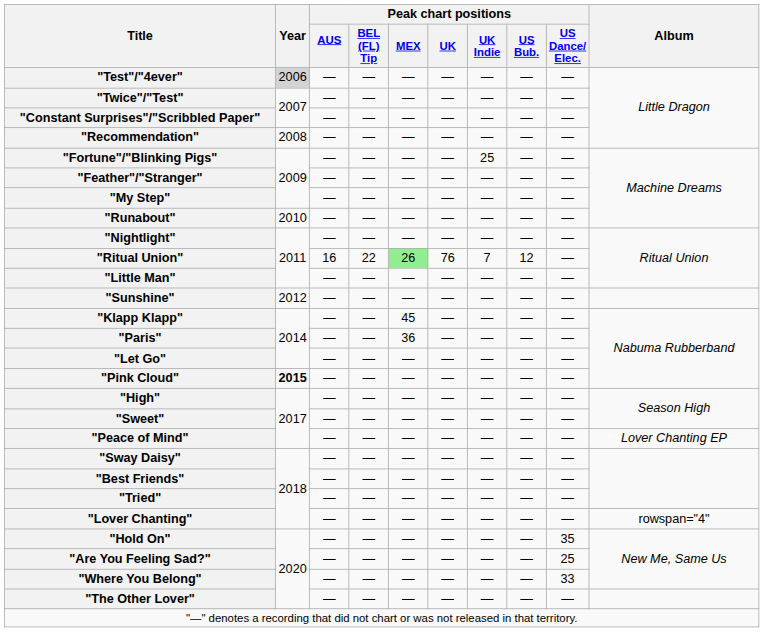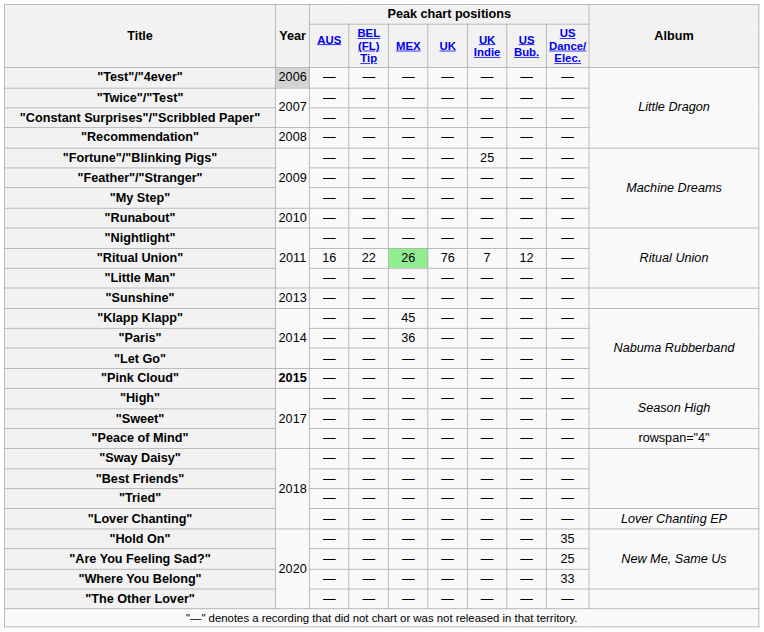(293, 298) 2012 -> (293, 298) 2013
(674, 438) Lover Chanting EP -> (674, 438) rowspan="4"
(674, 518) rowspan="4" -> (674, 518) Lover Chanting EP
